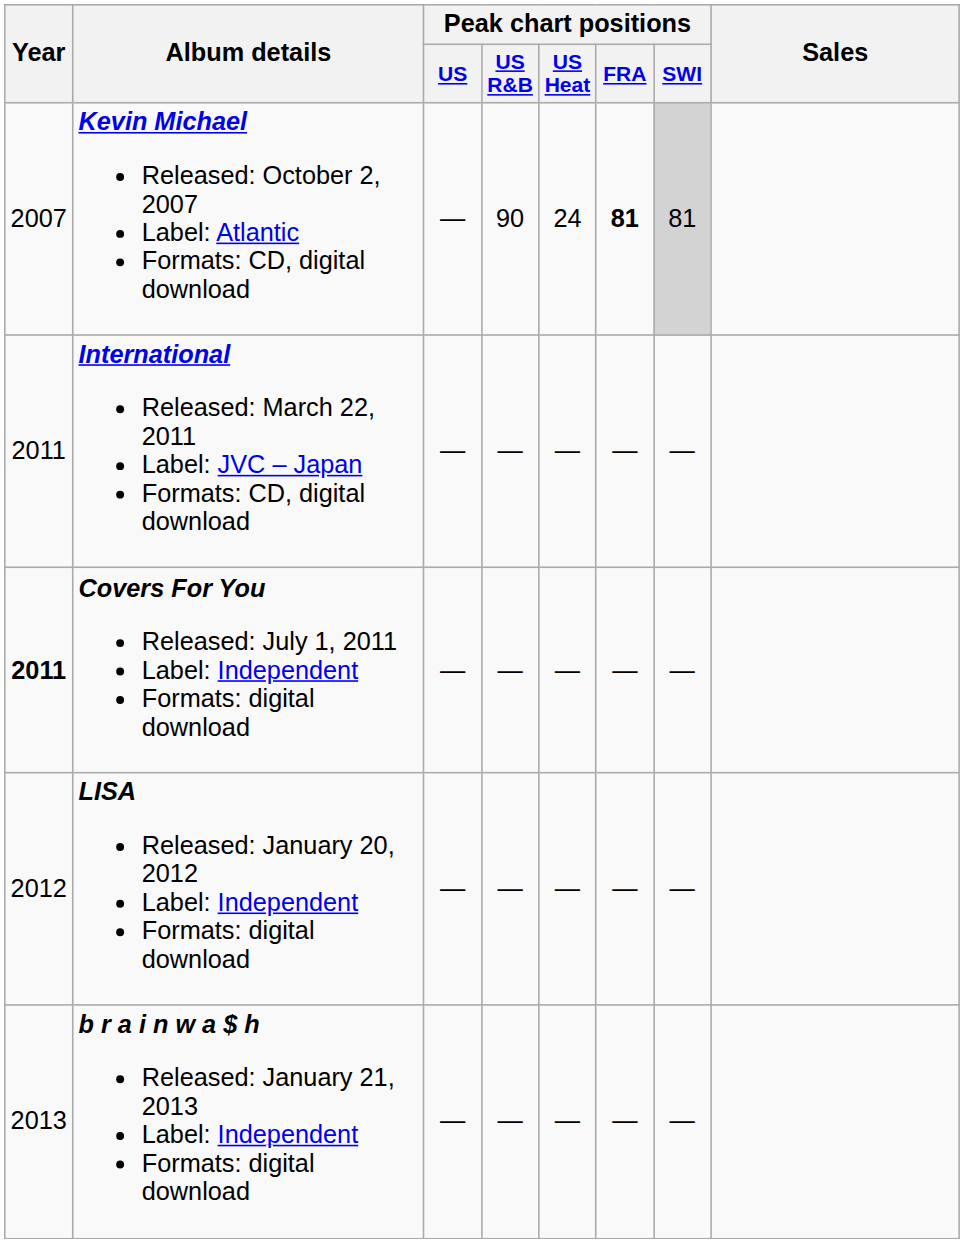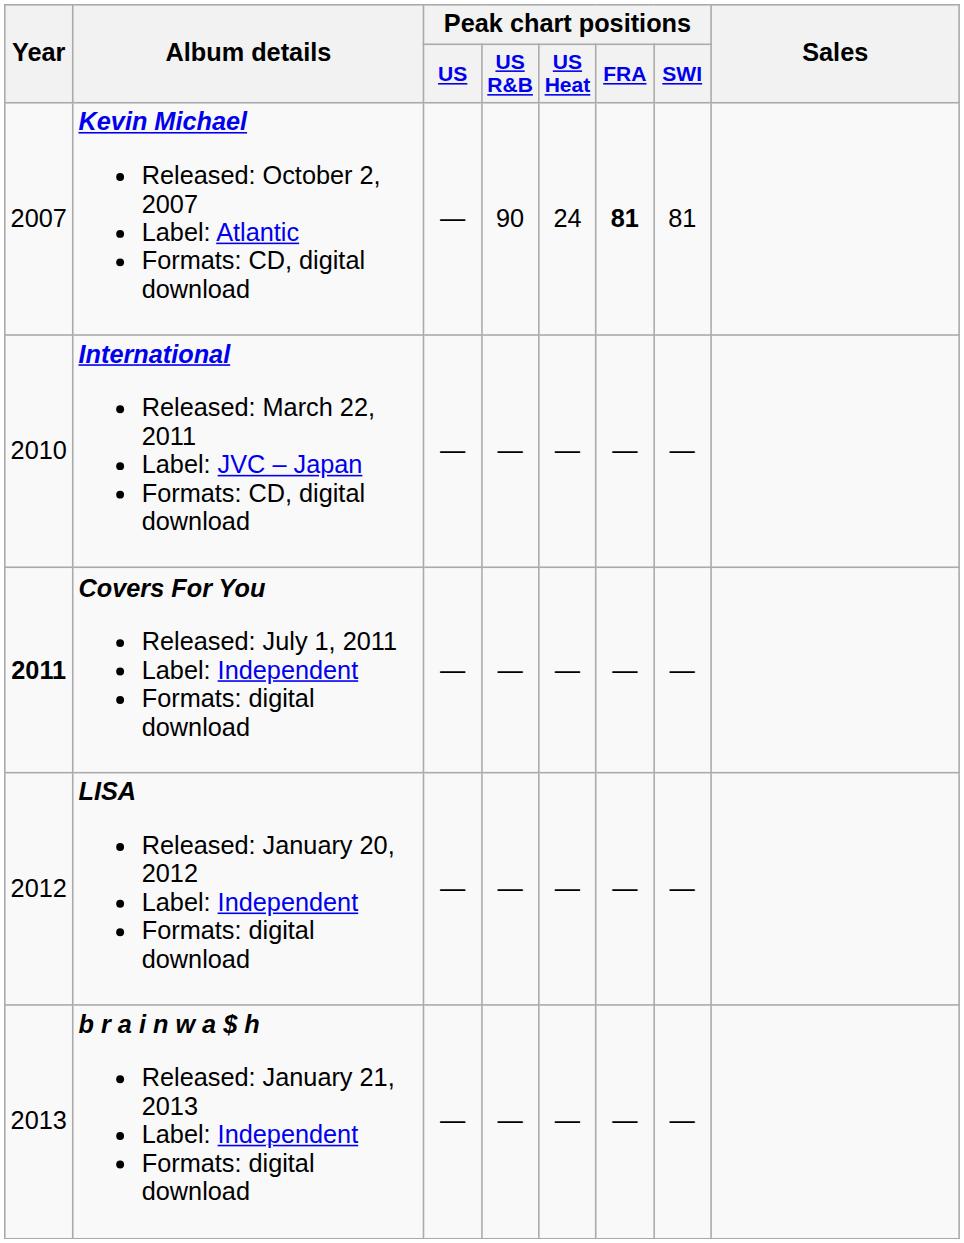(682, 218) lightgrey background -> (682, 218) no background
(39, 451) 2011 -> (39, 451) 2010
